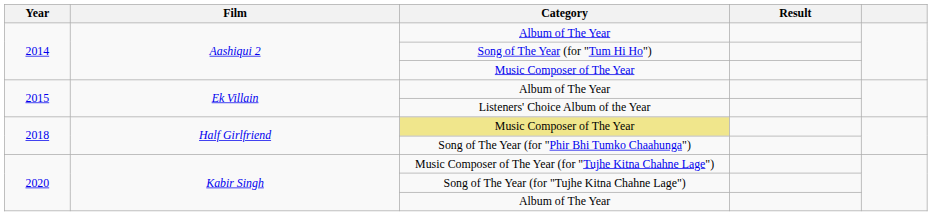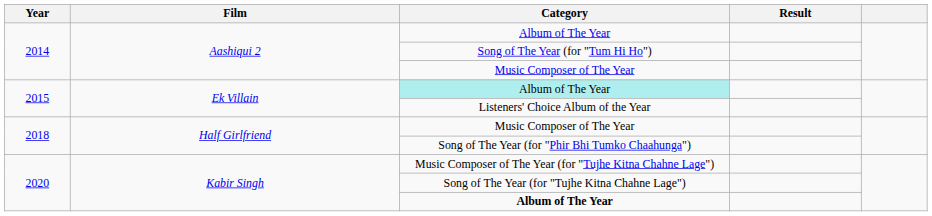(565, 88) no background -> (565, 88) paleturquoise background
(565, 126) khaki background -> (565, 126) no background
(565, 201) normal -> (565, 201) bold
